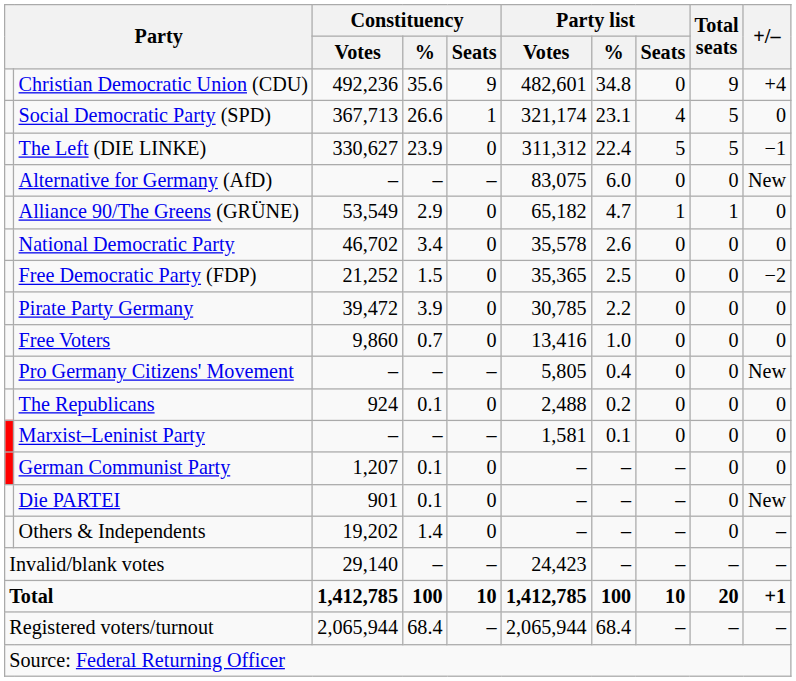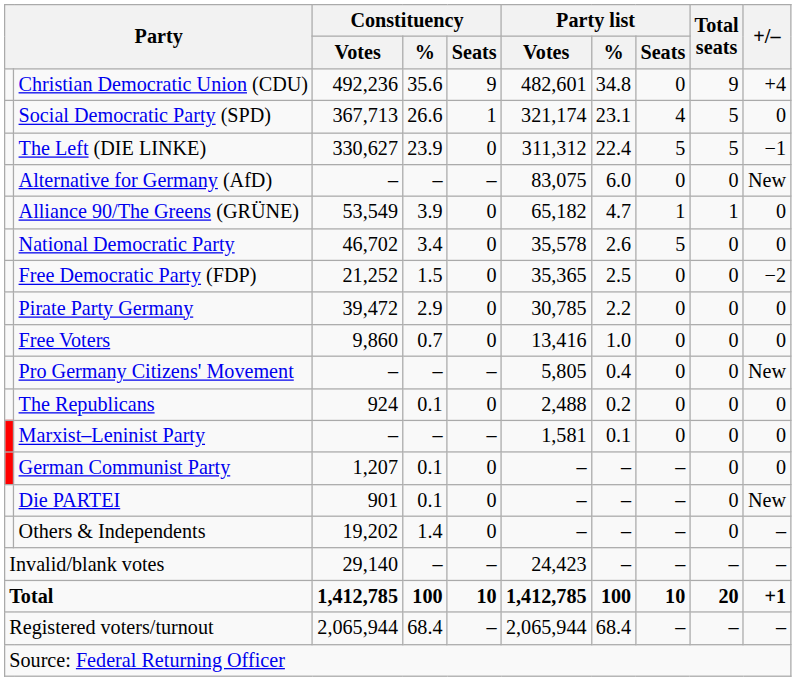(430, 212) 2.9 -> (430, 212) 3.9
(680, 244) 0 -> (680, 244) 5
(430, 308) 3.9 -> (430, 308) 2.9
